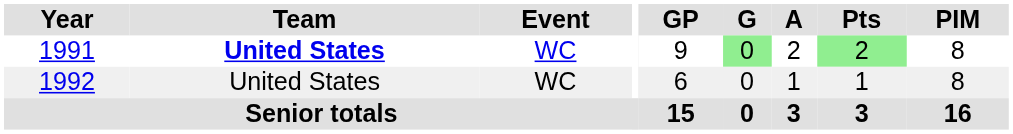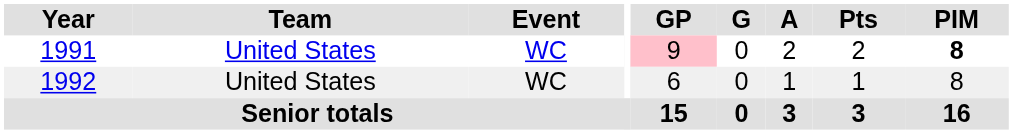(305, 50) bold -> (300, 50) normal
(681, 50) no background -> (674, 50) pink background
(747, 50) lightgreen background -> (741, 50) no background
(862, 50) lightgreen background -> (858, 50) no background
(958, 50) normal -> (957, 50) bold
